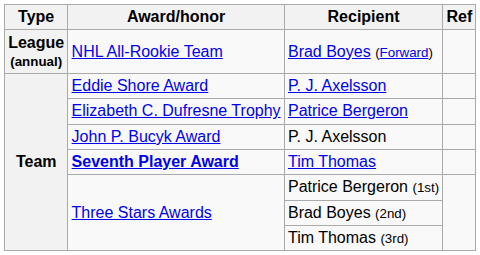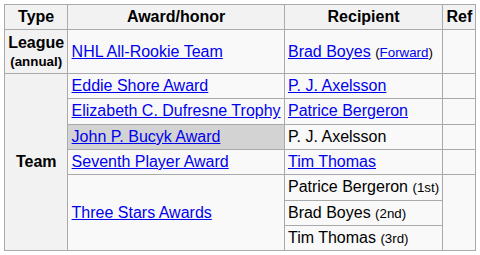(146, 136) no background -> (146, 136) lightgrey background
(155, 162) bold -> (150, 162) normal
